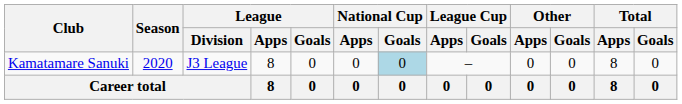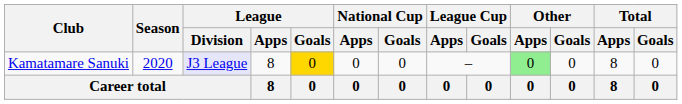(217, 63) no background -> (217, 63) lavender background
(312, 63) no background -> (312, 63) gold background
(402, 63) lightblue background -> (402, 63) no background
(530, 63) no background -> (530, 63) lightgreen background
